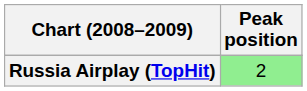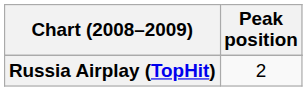(261, 70) lightgreen background -> (261, 70) no background
